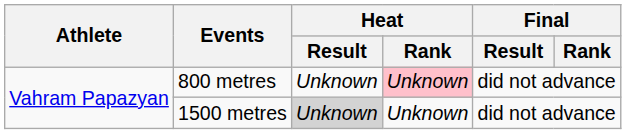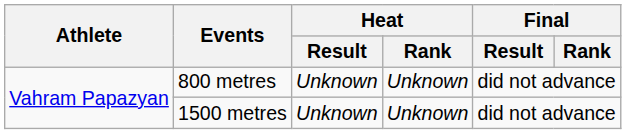(428, 82) pink background -> (428, 82) no background
(337, 113) lightgrey background -> (337, 113) no background
